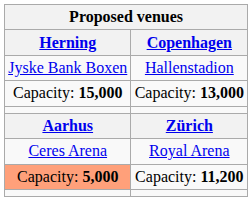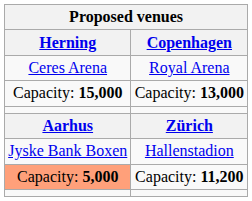(68, 67) Jyske Bank Boxen -> (68, 67) Ceres Arena
(189, 67) Hallenstadion -> (189, 67) Royal Arena
(68, 151) Ceres Arena -> (68, 151) Jyske Bank Boxen
(189, 151) Royal Arena -> (189, 151) Hallenstadion
